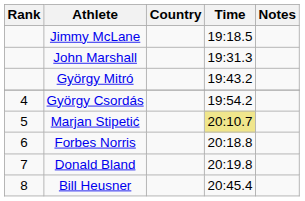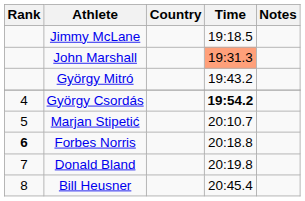(230, 57) no background -> (230, 57) lightsalmon background
(230, 100) normal -> (230, 100) bold
(230, 121) khaki background -> (230, 121) no background
(24, 143) normal -> (24, 143) bold
